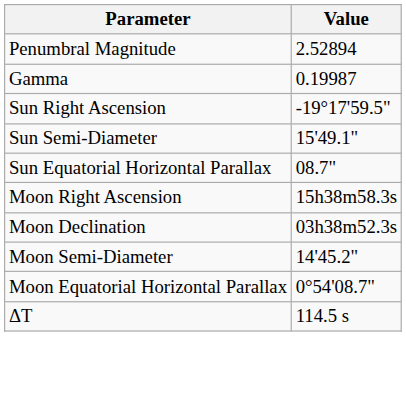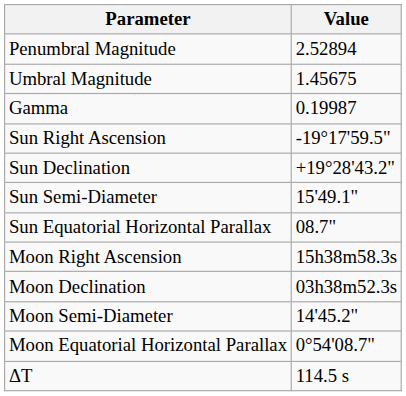+ row: (80, 78)
+ row: (69, 167)
